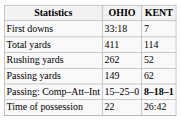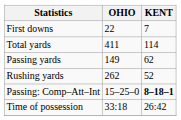(116, 29) 33:18 -> (110, 29) 22
rows swapped: (35, 60) <-> (34, 76)
(110, 107) 22 -> (116, 107) 33:18
